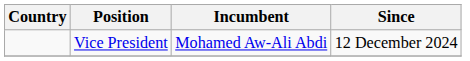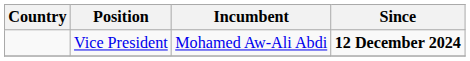(396, 42) normal -> (398, 42) bold
